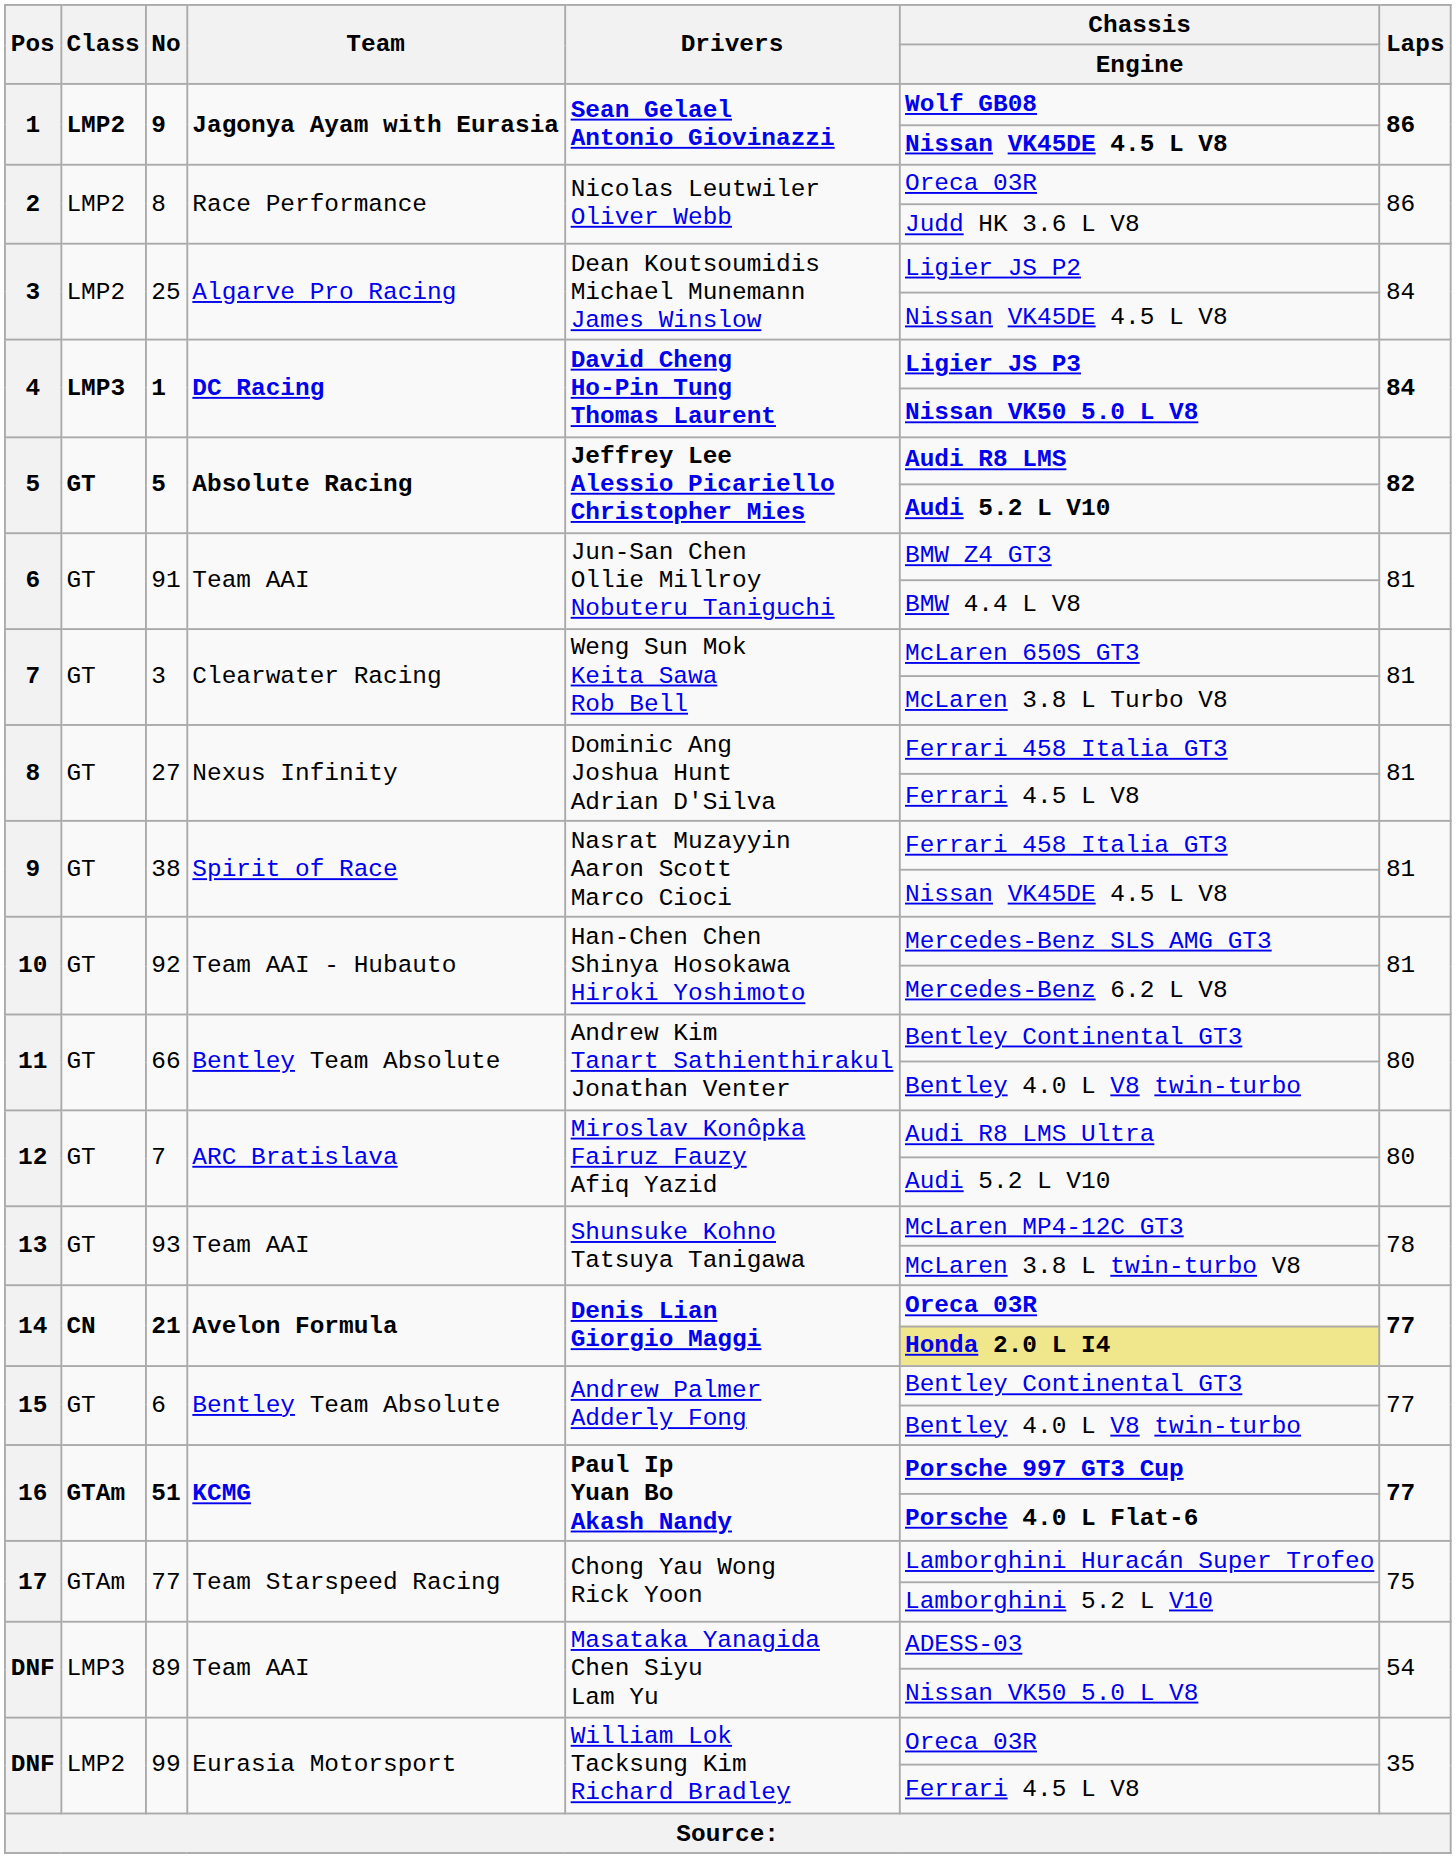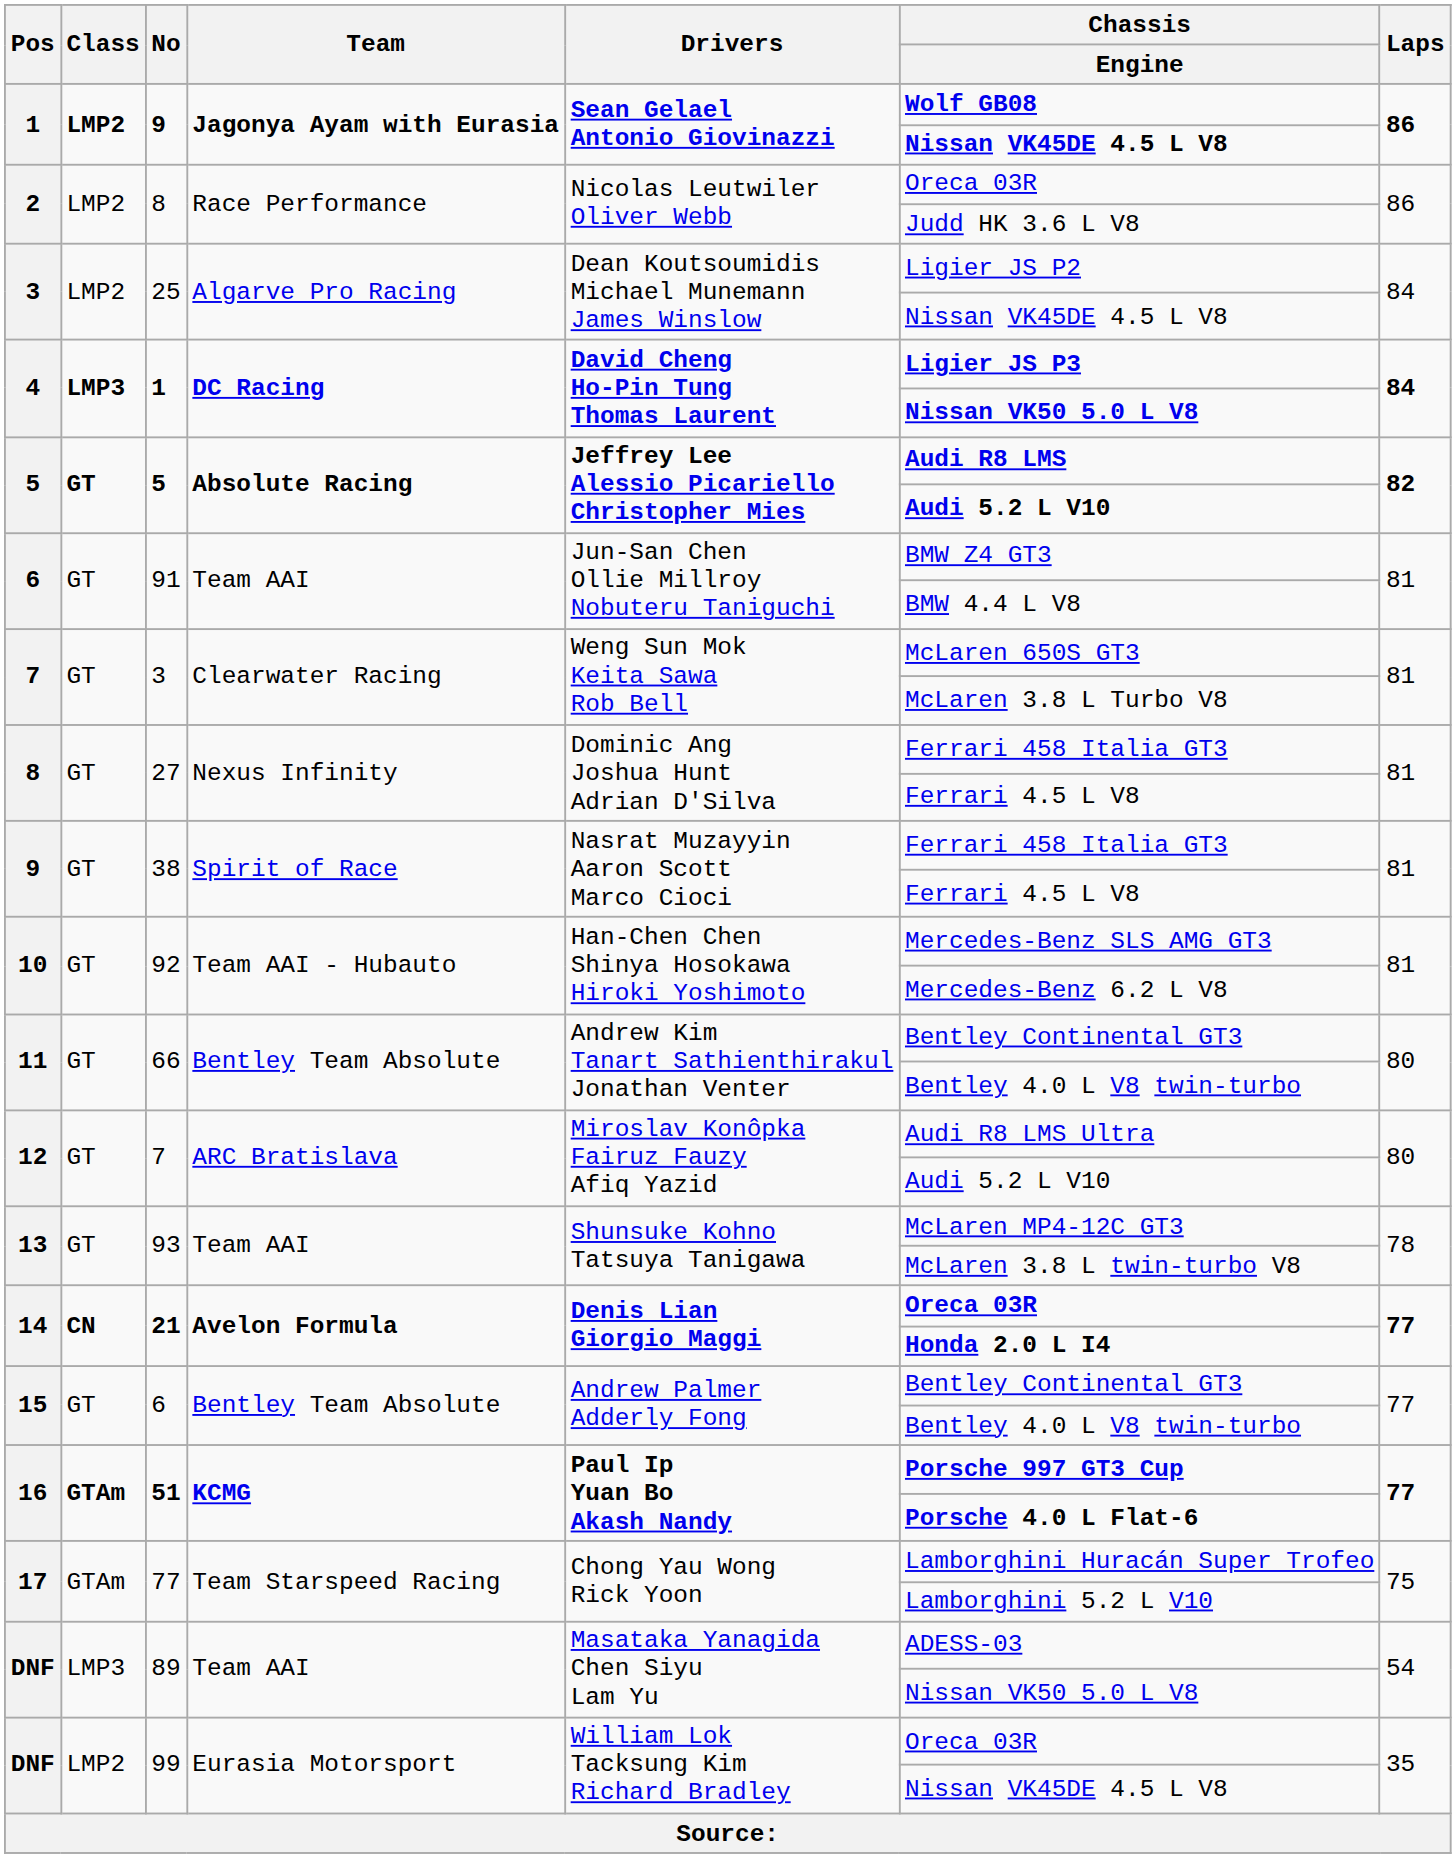(1066, 894) Nissan VK45DE 4.5 L V8 -> (1022, 894) Ferrari 4.5 L V8
(1008, 1346) khaki background -> (1008, 1346) no background
(1022, 1790) Ferrari 4.5 L V8 -> (1066, 1790) Nissan VK45DE 4.5 L V8
